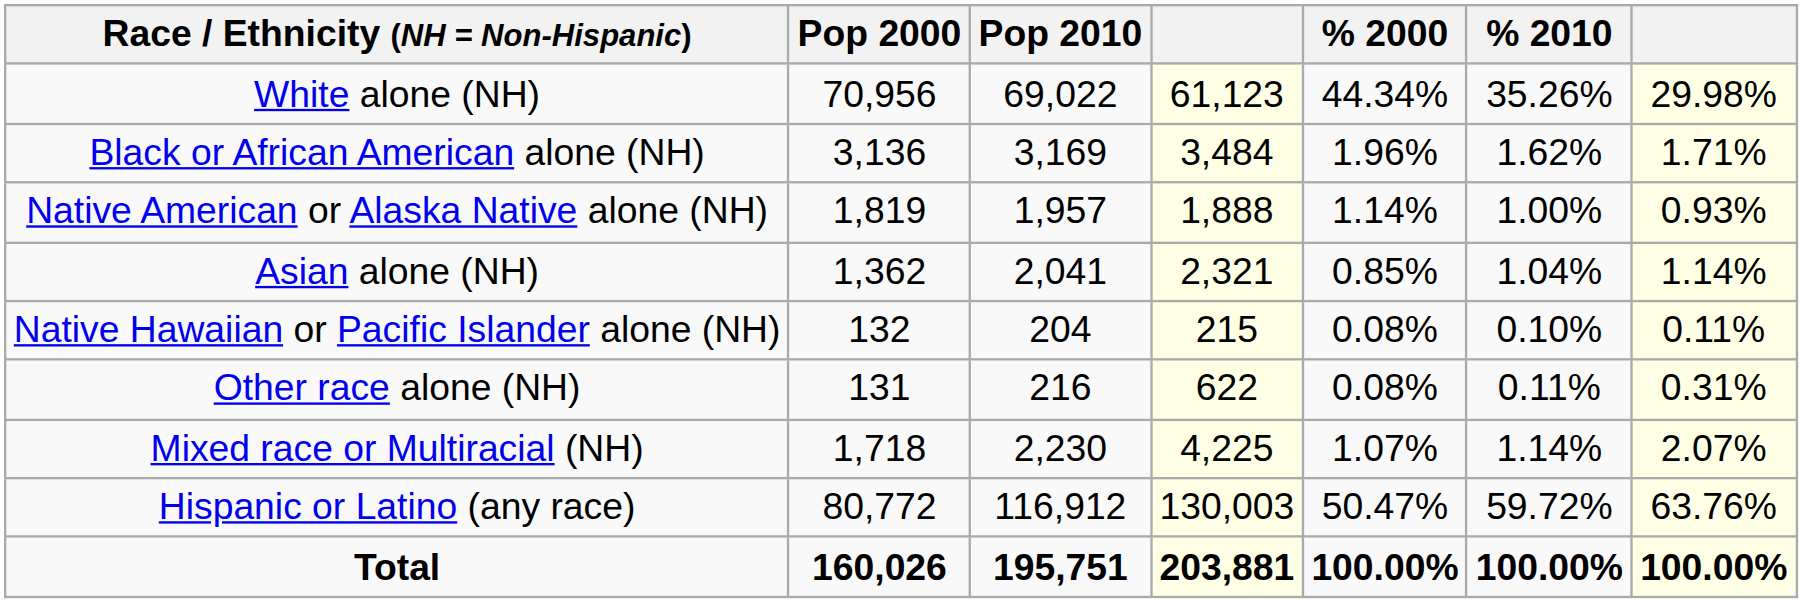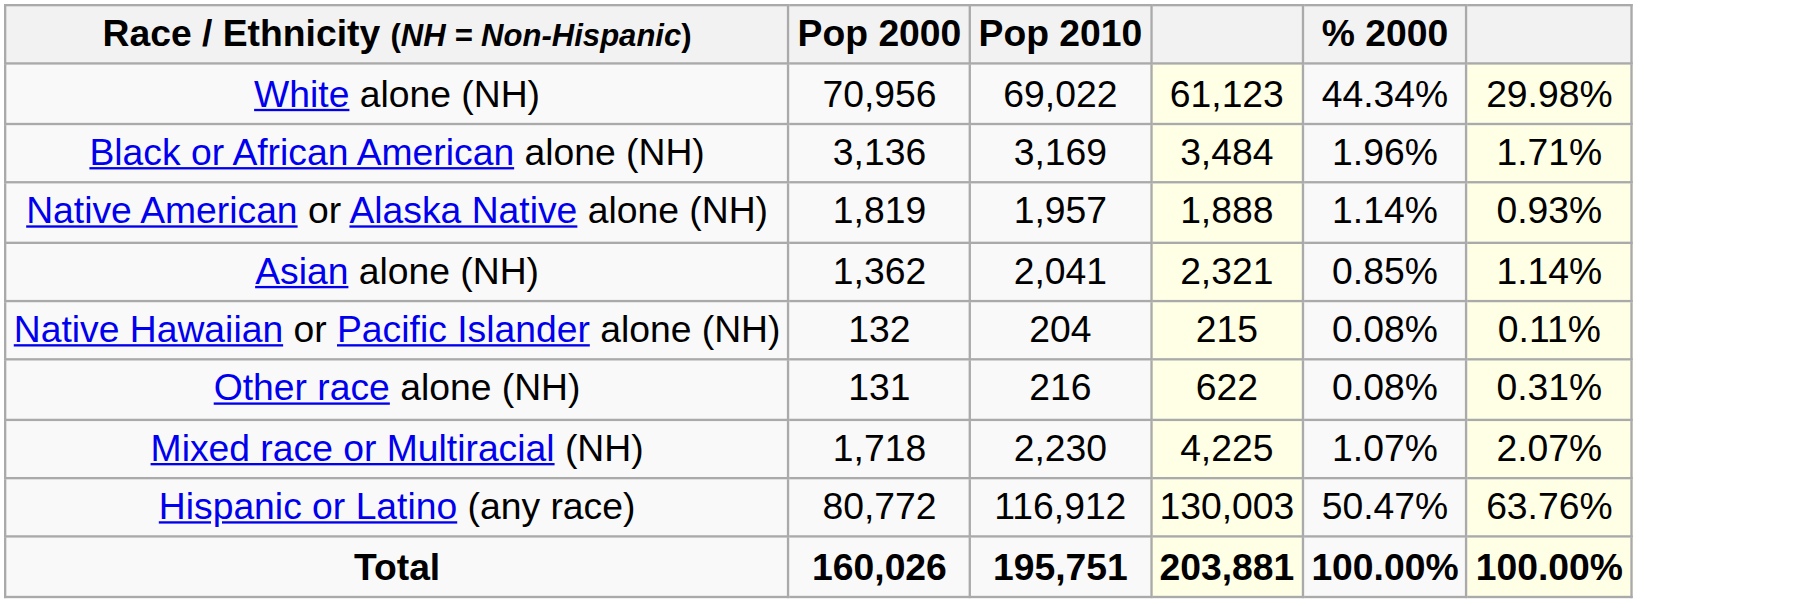- column: (1549, 34)
